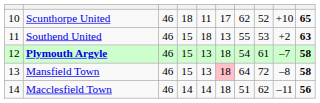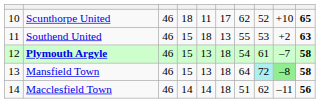(225, 71) pink background -> (225, 71) no background
(264, 71) no background -> (264, 71) paleturquoise background
(284, 71) no background -> (284, 71) lightgreen background
